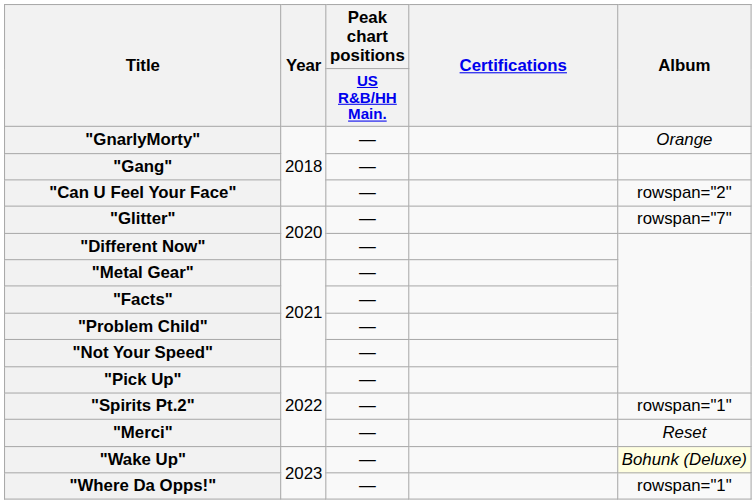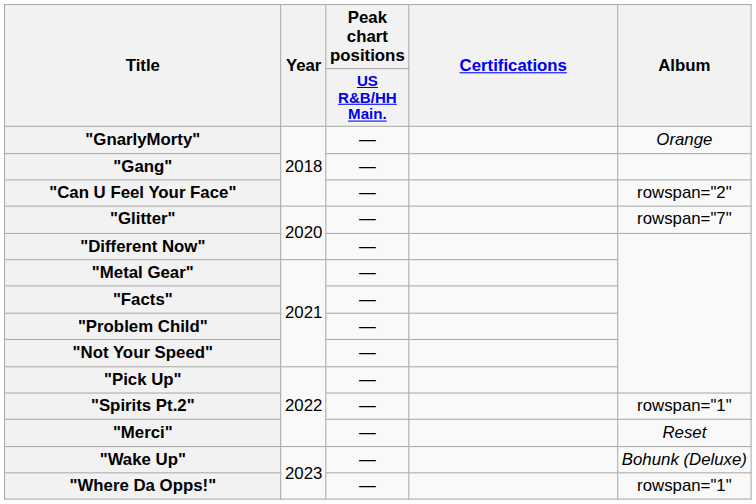(684, 459) lightyellow background -> (684, 459) no background
